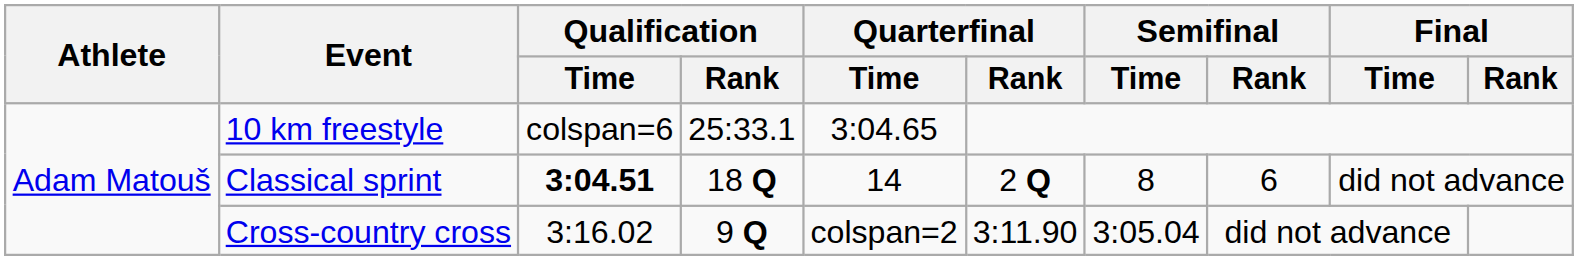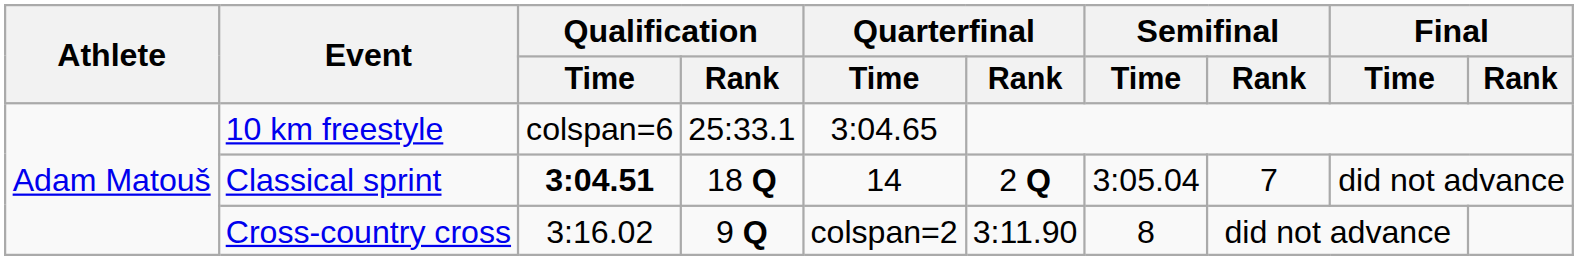(1146, 180) 8 -> (1146, 180) 3:05.04
(1269, 180) 6 -> (1269, 180) 7
(1146, 231) 3:05.04 -> (1146, 231) 8
